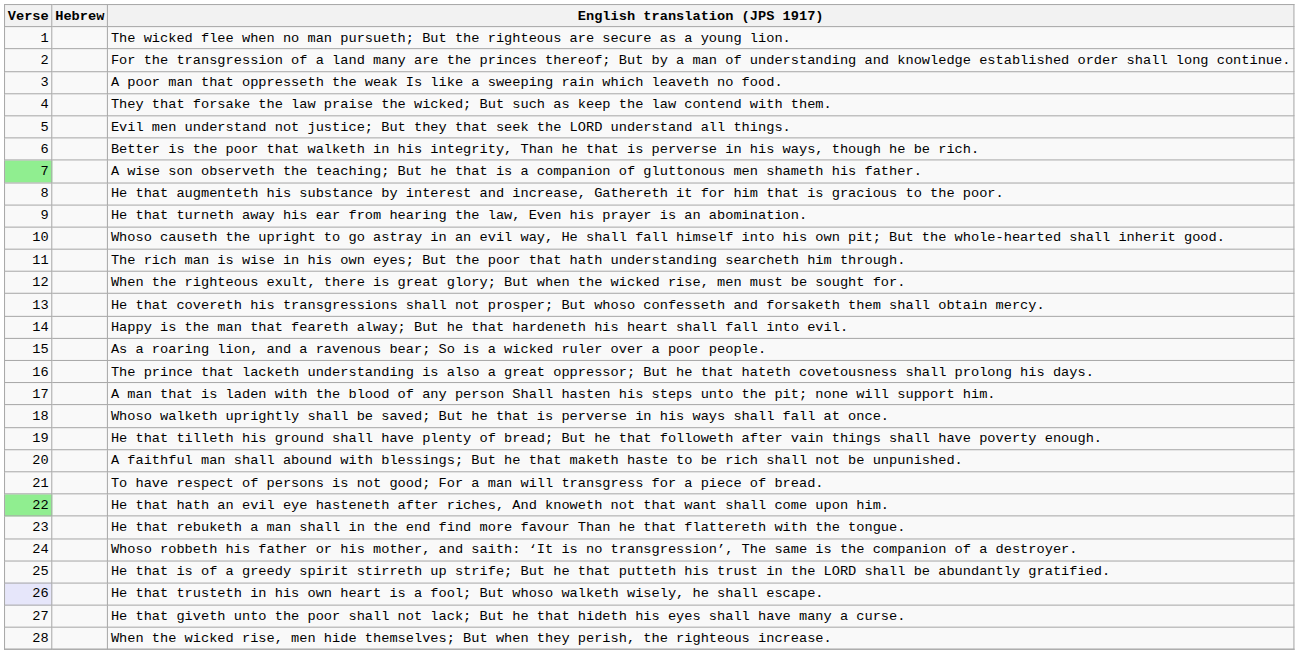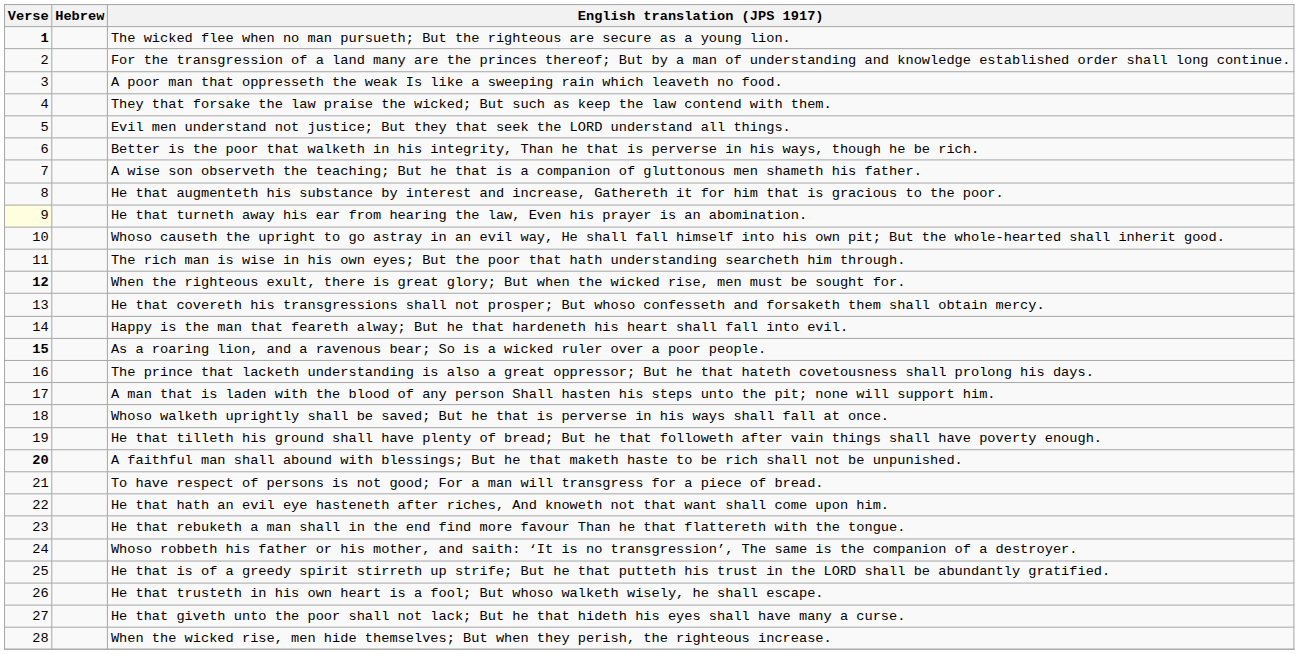(45, 38) normal -> (45, 38) bold
(45, 171) lightgreen background -> (45, 171) no background
(45, 216) no background -> (45, 216) lightyellow background
(41, 283) normal -> (41, 283) bold
(41, 349) normal -> (41, 349) bold
(41, 461) normal -> (41, 461) bold
(41, 505) lightgreen background -> (41, 505) no background
(41, 594) lavender background -> (41, 594) no background
